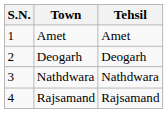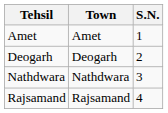columns swapped: (19, 14) <-> (130, 14)
